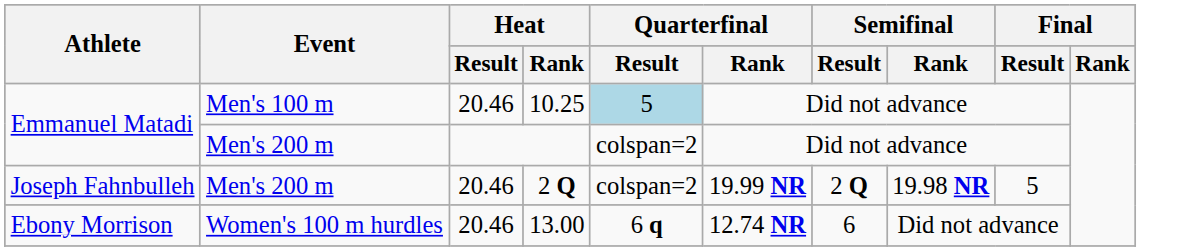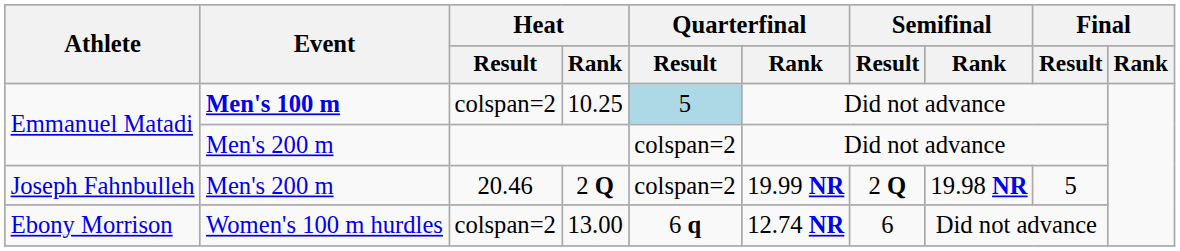(270, 104) normal -> (273, 104) bold
(486, 104) 20.46 -> (505, 104) colspan=2
(486, 226) 20.46 -> (505, 226) colspan=2
